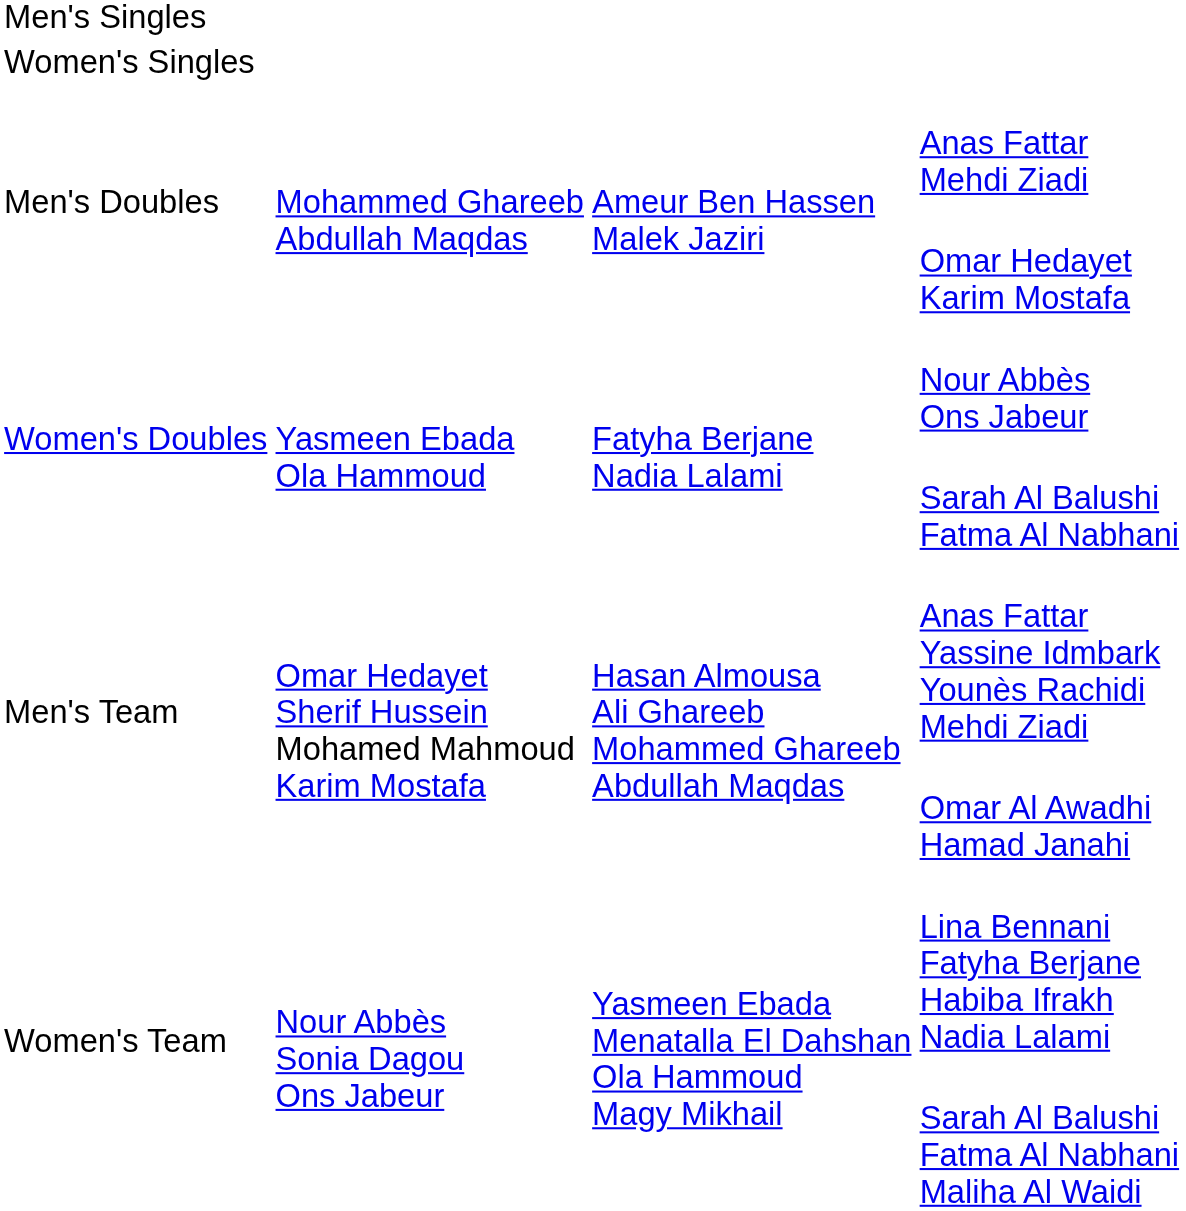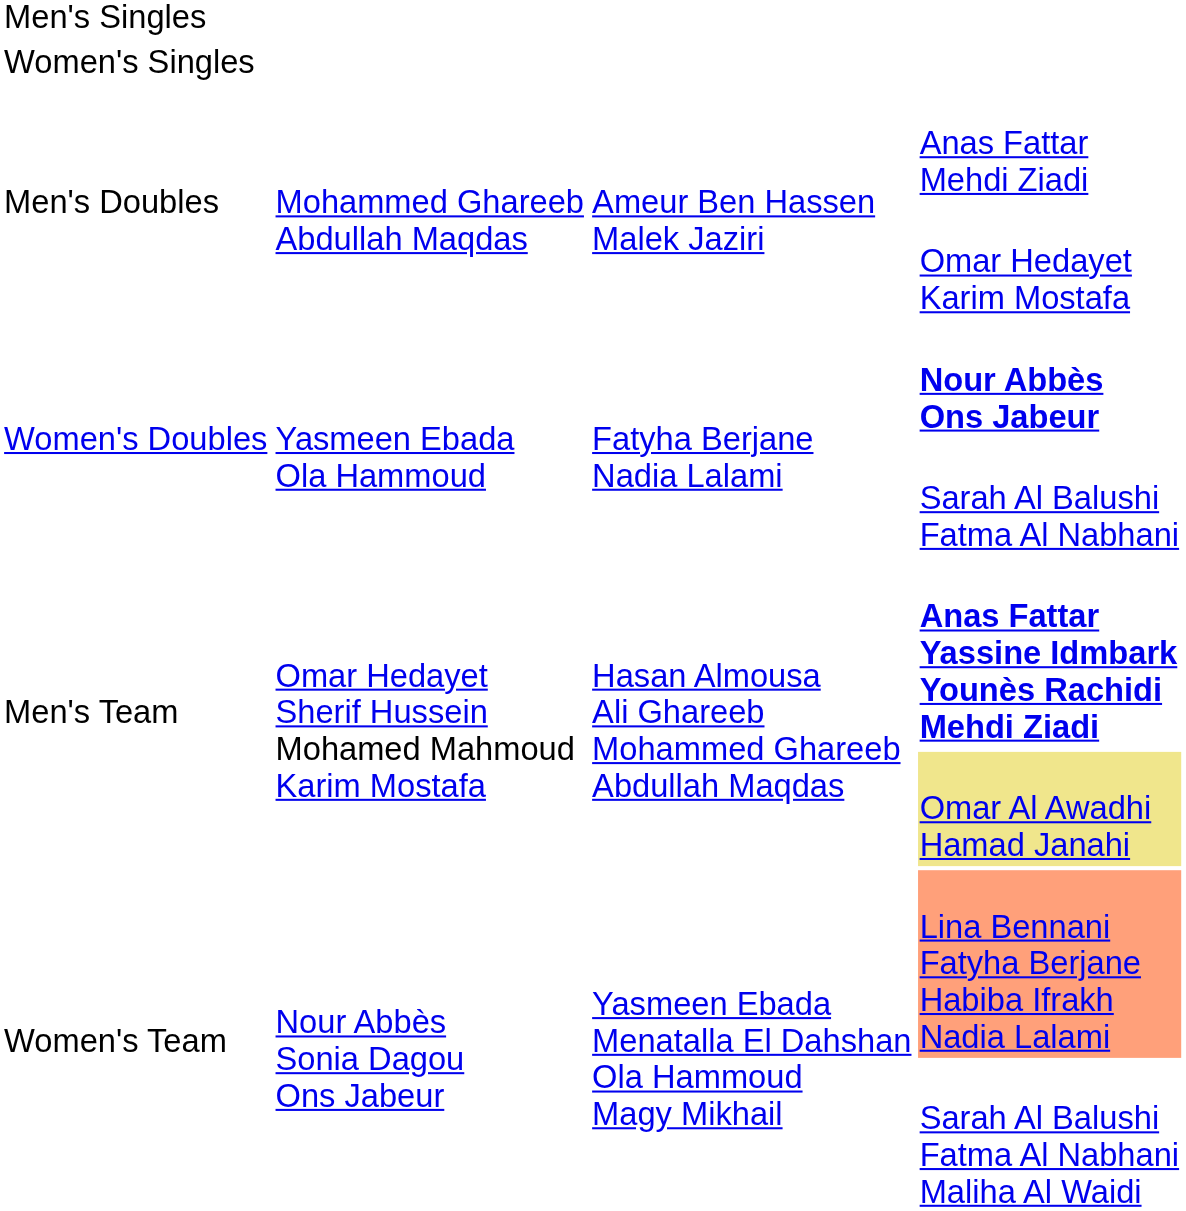(1005, 398) normal -> (1012, 398) bold
(1040, 671) normal -> (1048, 671) bold
(1035, 826) no background -> (1035, 826) khaki background
(1030, 981) no background -> (1030, 981) lightsalmon background
